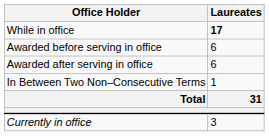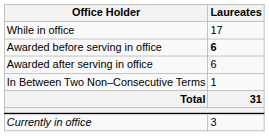(216, 30) bold -> (216, 30) normal
(213, 47) normal -> (213, 47) bold
